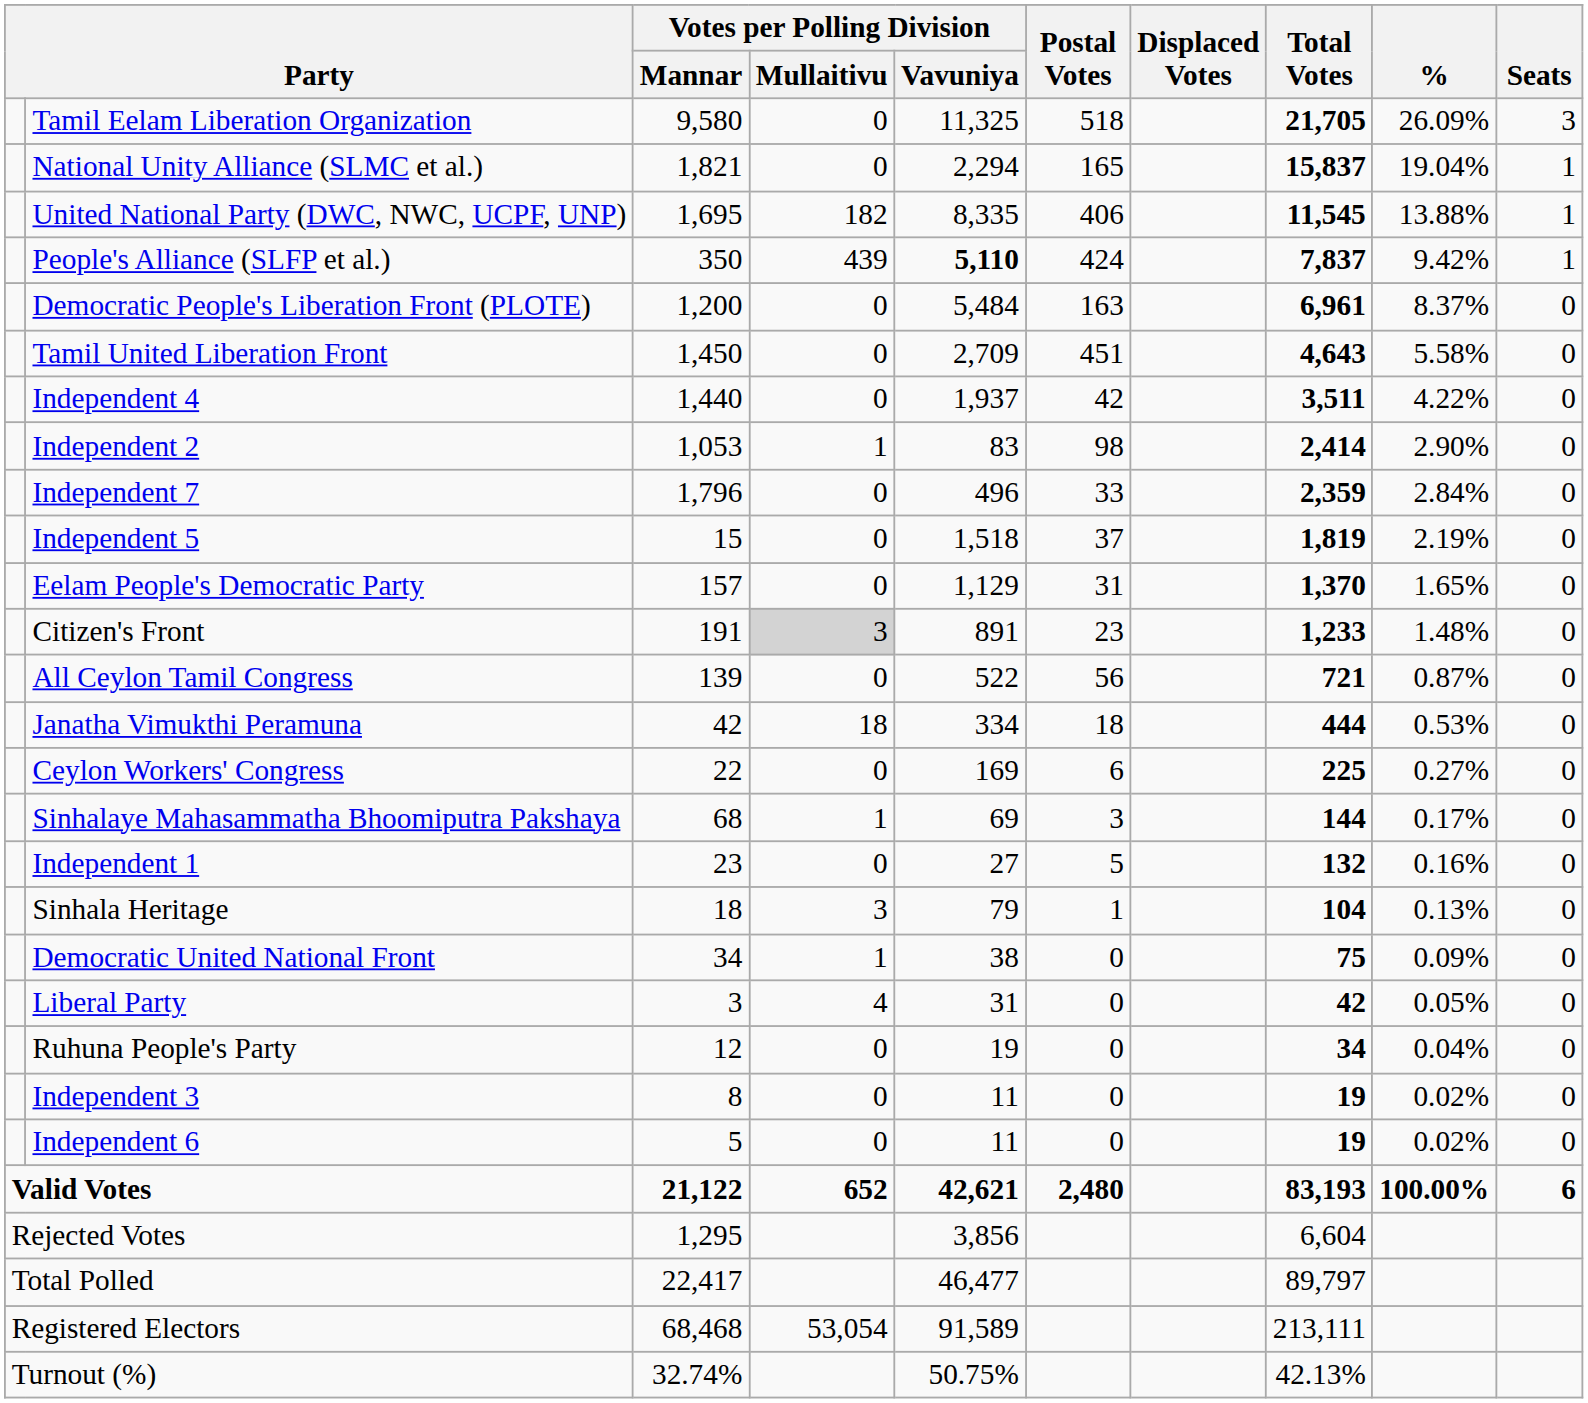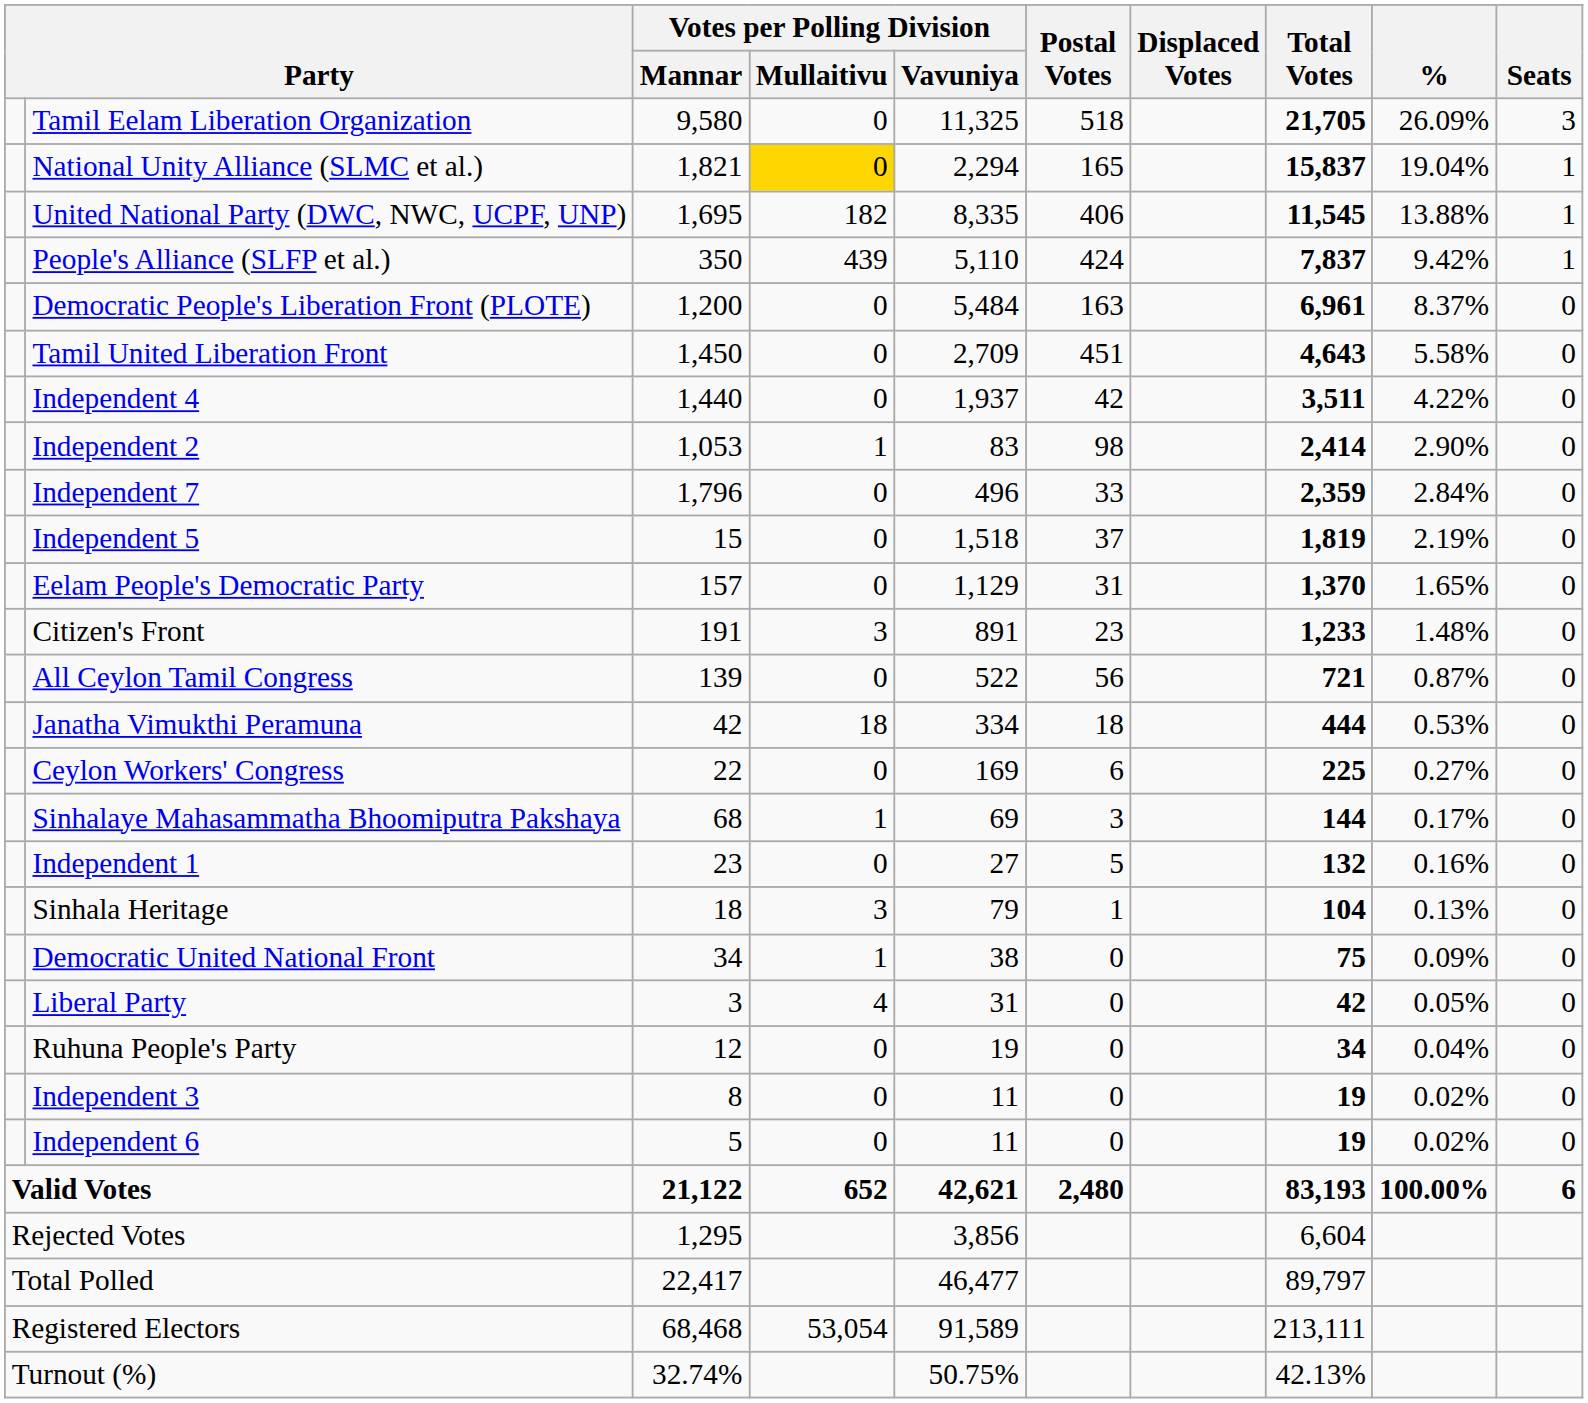(880, 167) no background -> (880, 167) gold background
(987, 259) bold -> (986, 259) normal
(880, 631) lightgrey background -> (880, 631) no background
